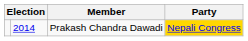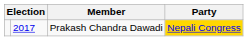(24, 28) 2014 -> (24, 28) 2017
